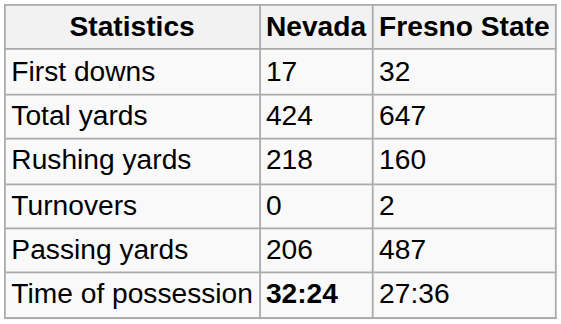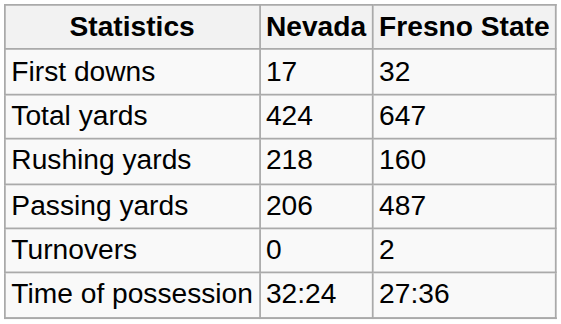rows swapped: (100, 250) <-> (74, 205)
(302, 294) bold -> (301, 294) normal
